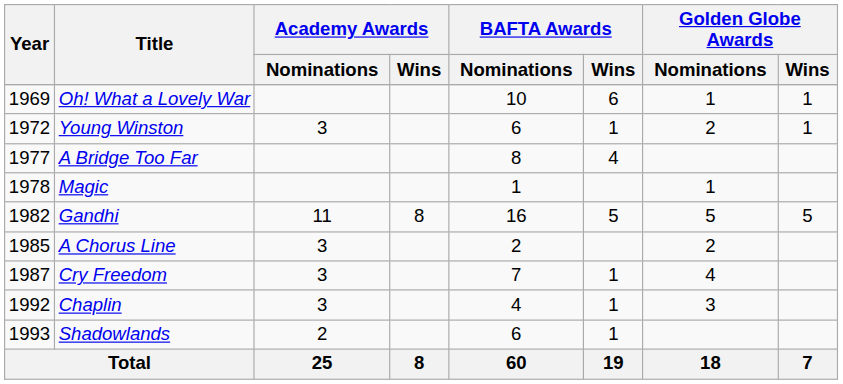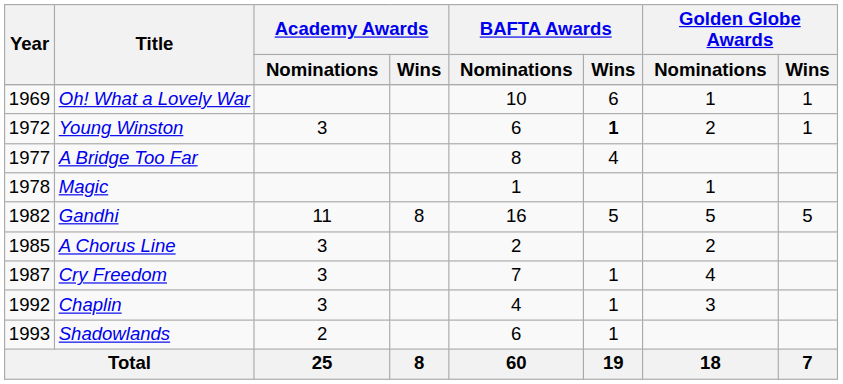(613, 128) normal -> (613, 128) bold
